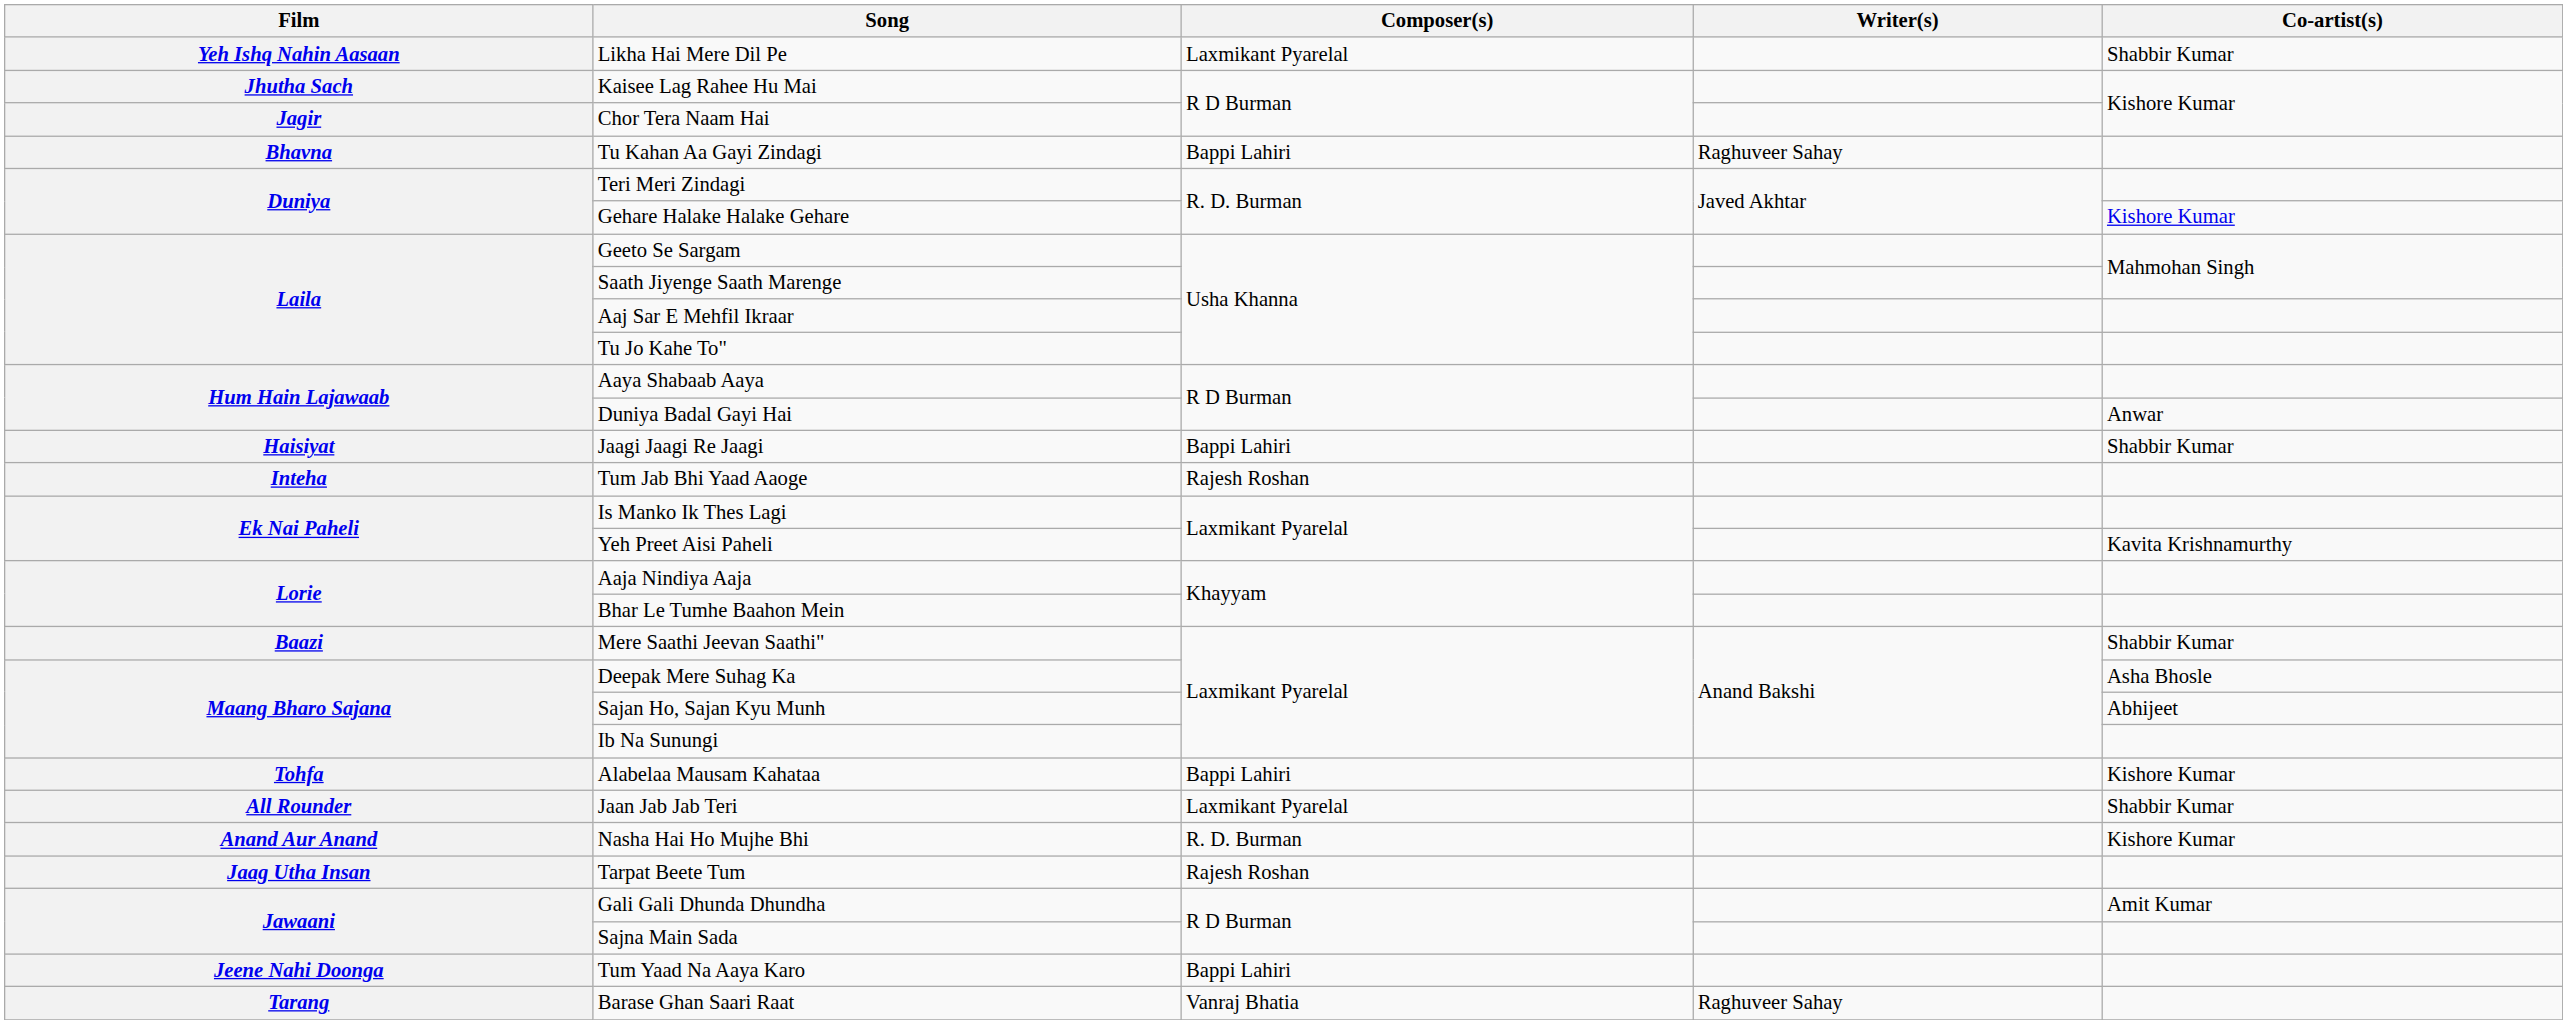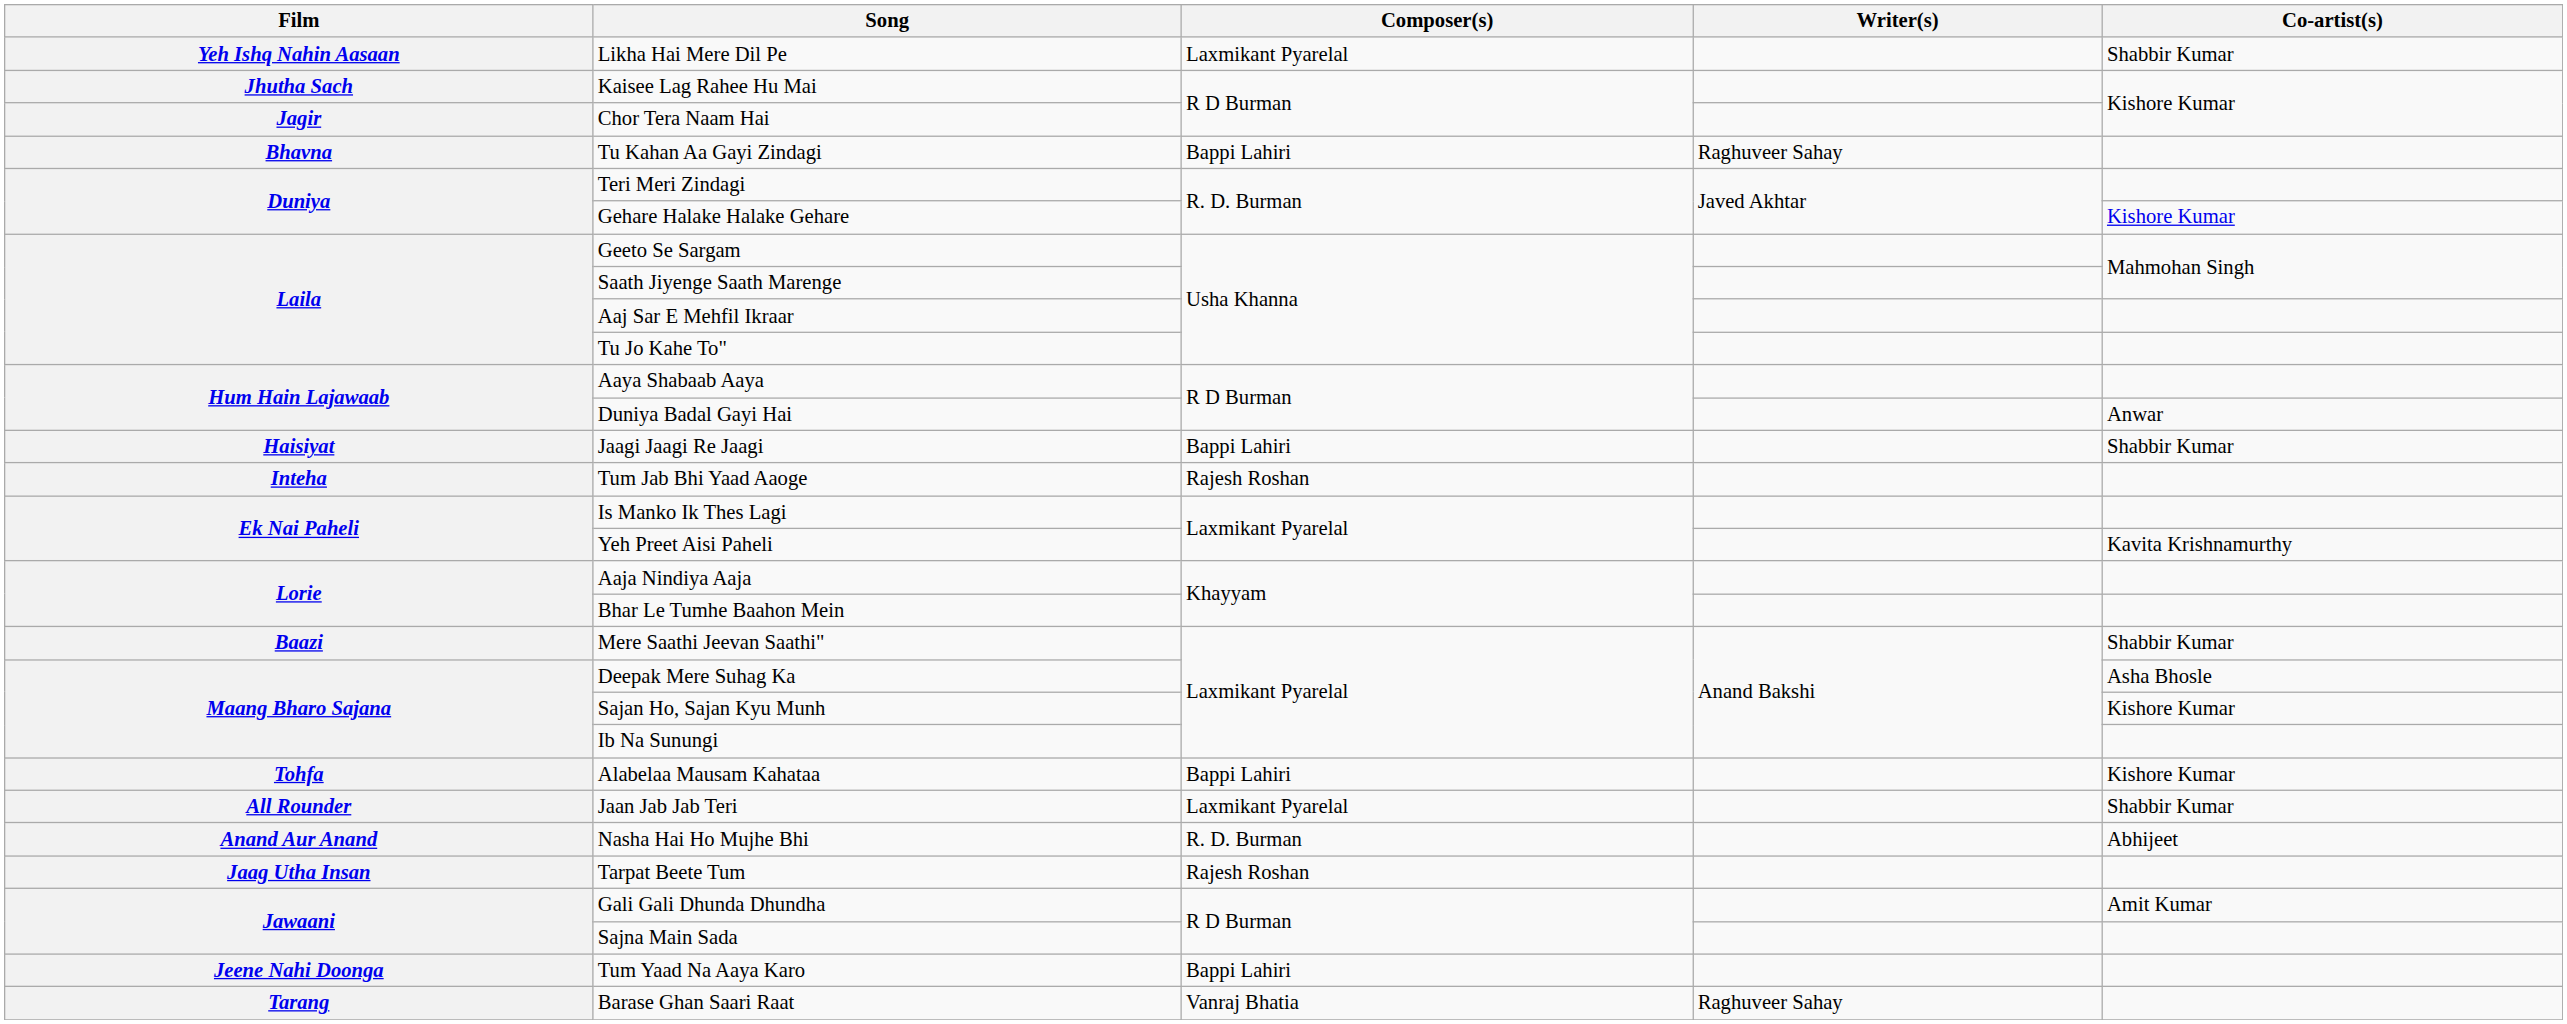(2142, 708) Abhijeet -> (2171, 708) Kishore Kumar
(2171, 839) Kishore Kumar -> (2142, 839) Abhijeet
